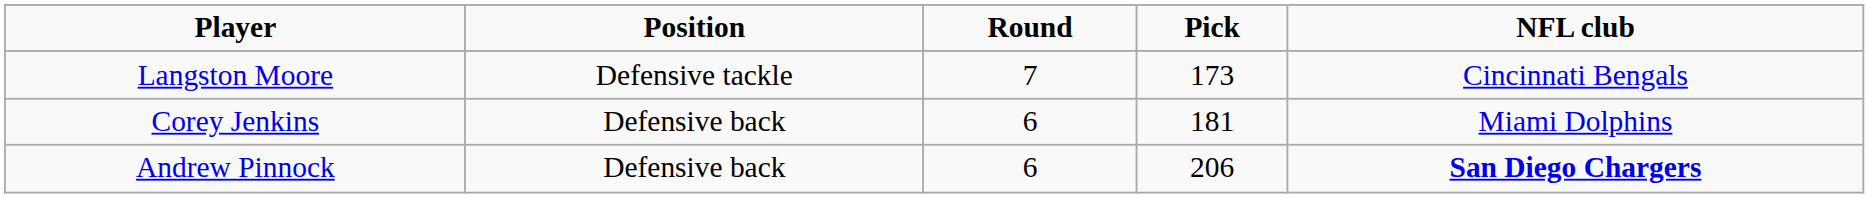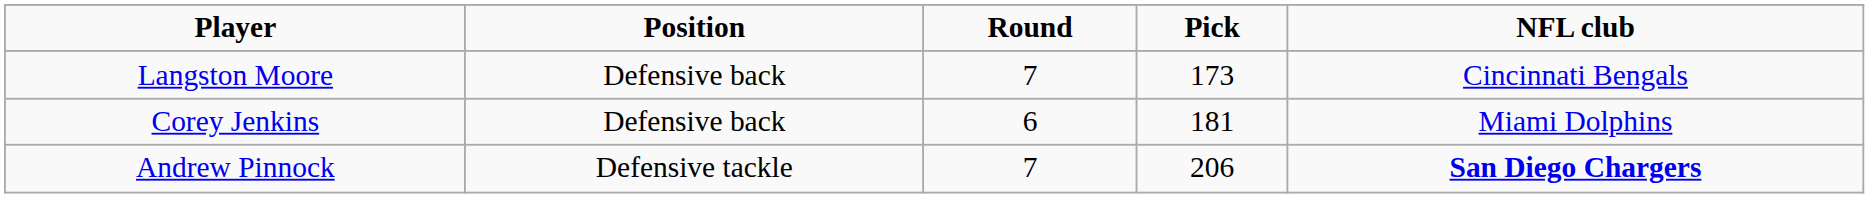(694, 74) Defensive tackle -> (694, 74) Defensive back
(694, 167) Defensive back -> (694, 167) Defensive tackle
(1030, 167) 6 -> (1030, 167) 7
